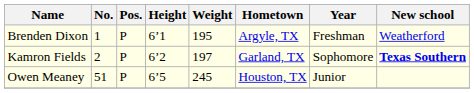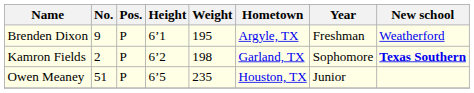(97, 35) 1 -> (97, 35) 9
(202, 56) 197 -> (202, 56) 198
(202, 77) 245 -> (202, 77) 235
